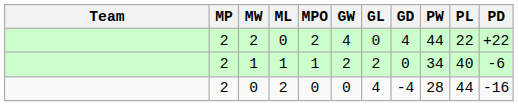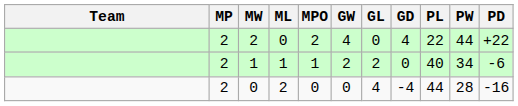columns swapped: (435, 17) <-> (465, 17)
